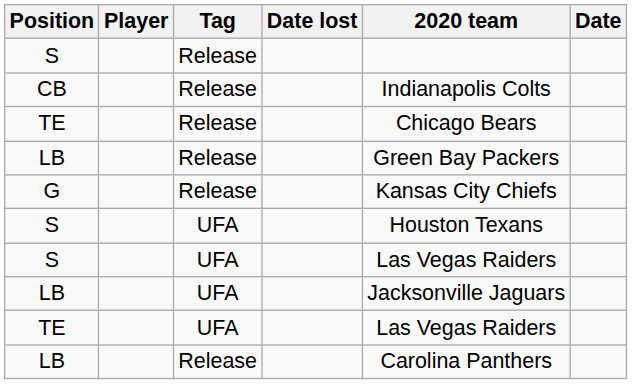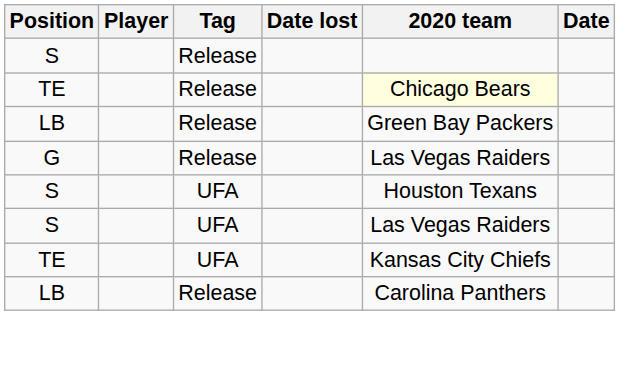- row: (52, 89)
(466, 123) no background -> (460, 89) lightyellow background
(466, 191) Kansas City Chiefs -> (460, 157) Las Vegas Raiders
- row: (52, 293)
(466, 327) Las Vegas Raiders -> (460, 259) Kansas City Chiefs
